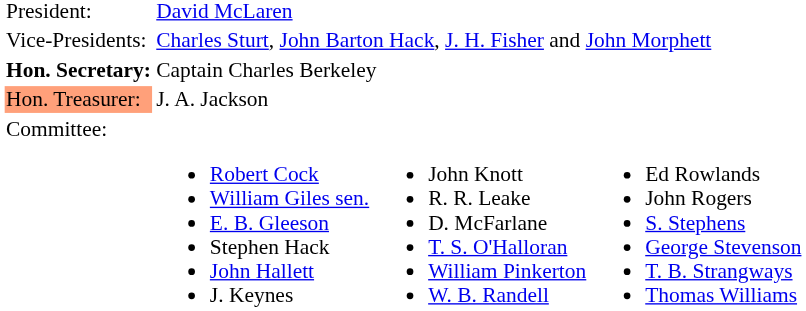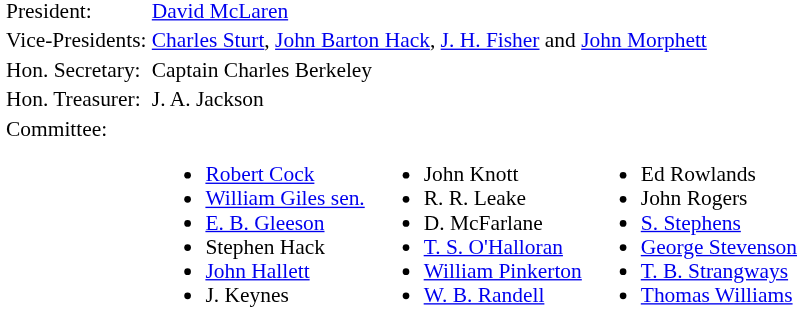(78, 69) bold -> (73, 69) normal
(73, 99) lightsalmon background -> (73, 99) no background
